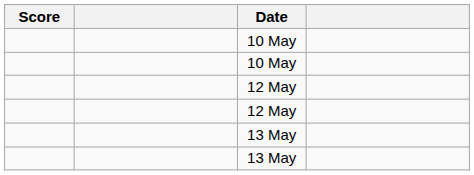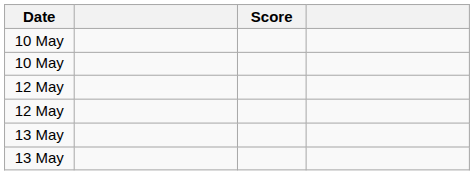columns swapped: (272, 17) <-> (39, 17)
